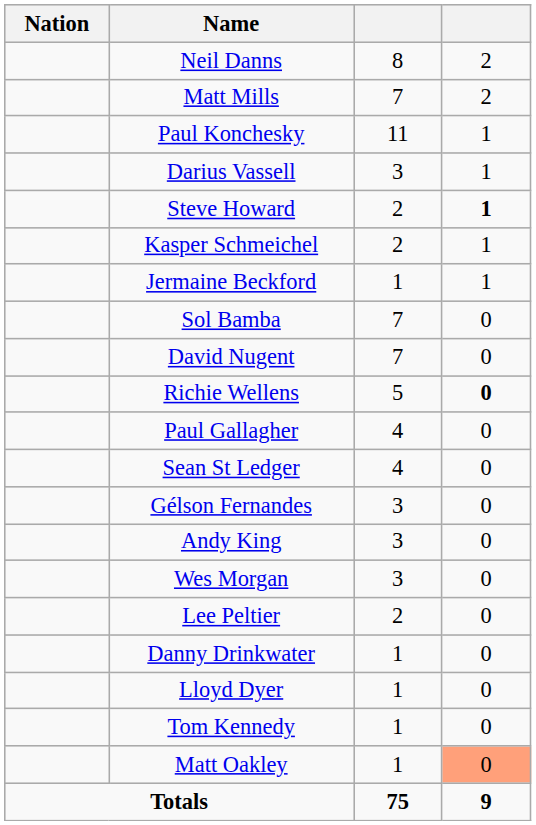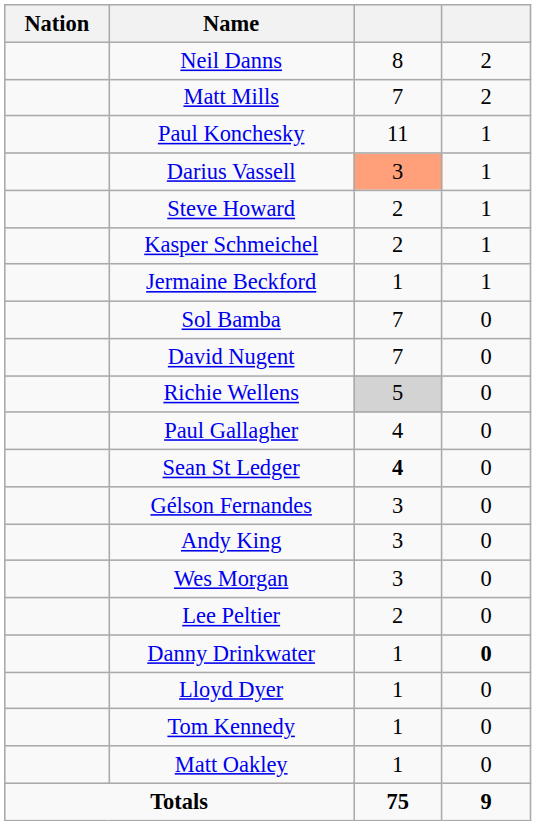(398, 171) no background -> (398, 171) lightsalmon background
(486, 208) bold -> (486, 208) normal
(398, 393) no background -> (398, 393) lightgrey background
(486, 393) bold -> (486, 393) normal
(398, 468) normal -> (398, 468) bold
(486, 653) normal -> (486, 653) bold
(486, 764) lightsalmon background -> (486, 764) no background
